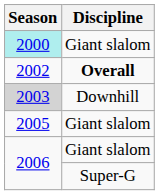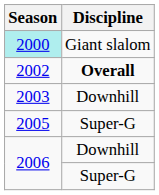(33, 96) lightgrey background -> (33, 96) no background
(108, 123) Giant slalom -> (108, 123) Super-G
(108, 149) Giant slalom -> (108, 149) Downhill
